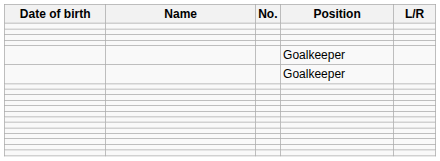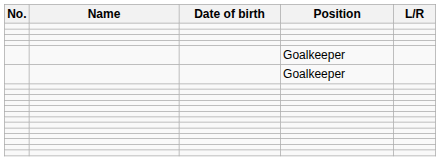columns swapped: (268, 14) <-> (55, 14)
